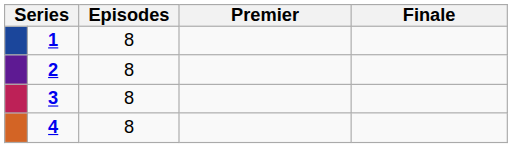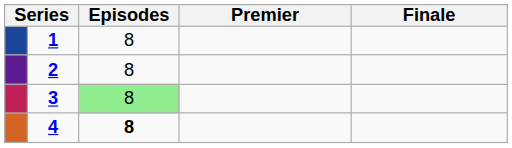(129, 98) no background -> (129, 98) lightgreen background
(129, 127) normal -> (129, 127) bold
